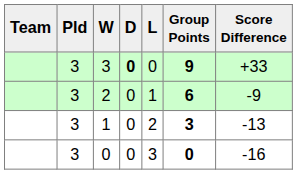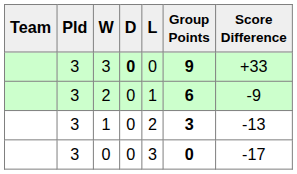(254, 154) -16 -> (254, 154) -17
